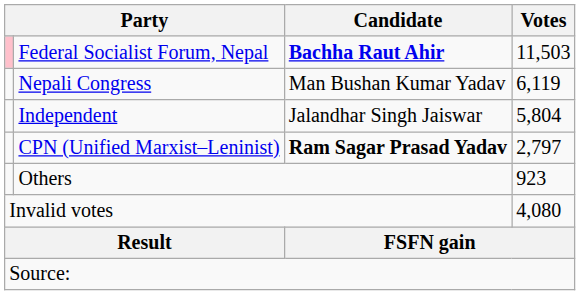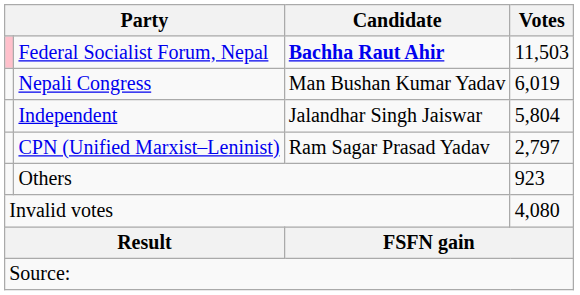(538, 83) 6,119 -> (537, 83) 6,019
(398, 147) bold -> (389, 147) normal
